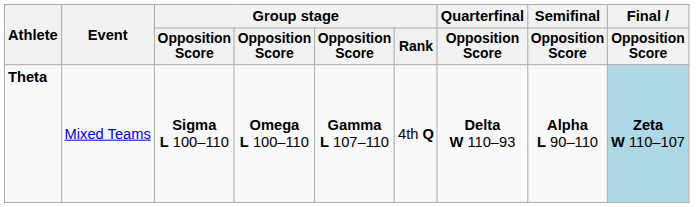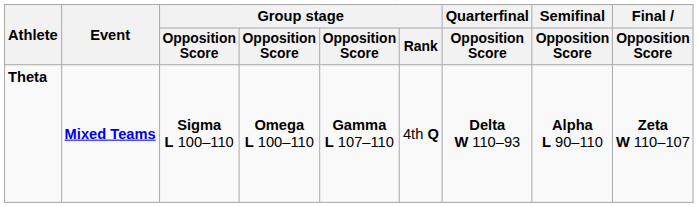(108, 134) normal -> (110, 134) bold
(648, 134) lightblue background -> (653, 134) no background
